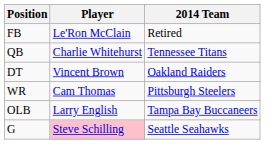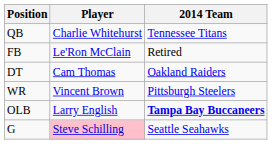rows swapped: (14, 33) <-> (15, 52)
(88, 72) Vincent Brown -> (84, 72) Cam Thomas
(84, 91) Cam Thomas -> (88, 91) Vincent Brown
(202, 110) normal -> (206, 110) bold
